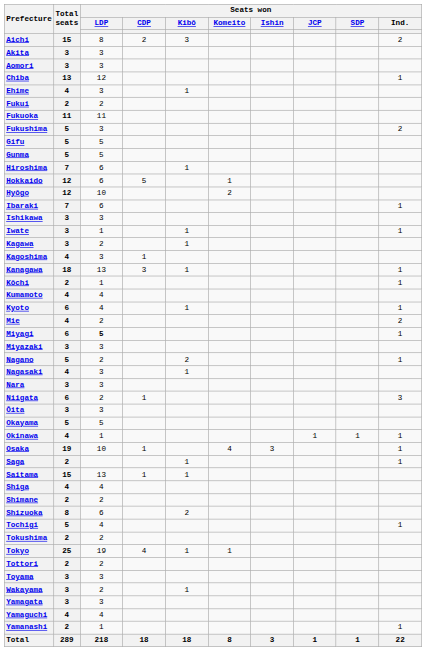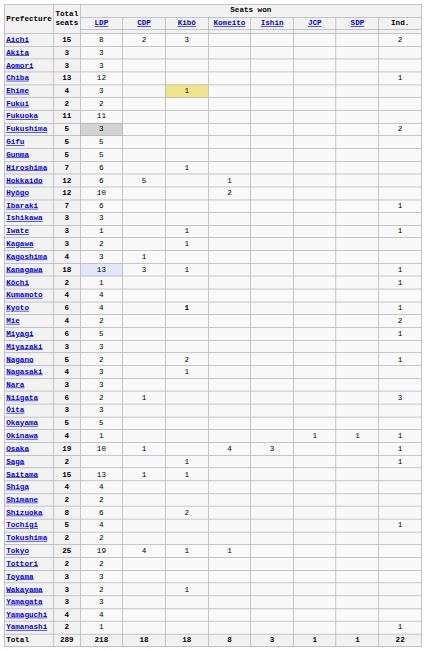(187, 91) no background -> (187, 91) khaki background
(101, 129) no background -> (101, 129) lightgrey background
(101, 270) no background -> (101, 270) lavender background
(187, 308) normal -> (187, 308) bold
(101, 333) bold -> (101, 333) normal
